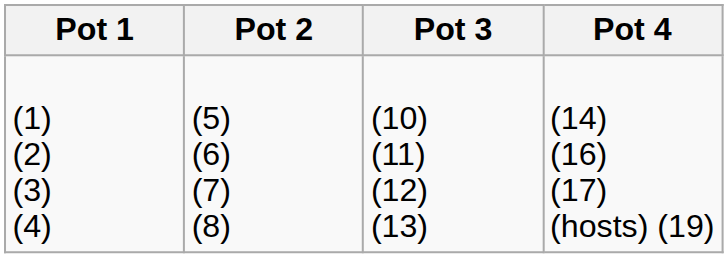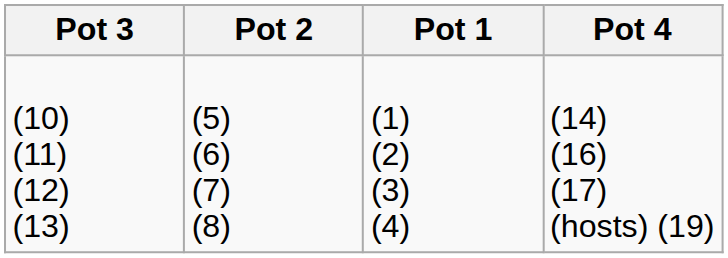columns swapped: (95, 30) <-> (453, 30)
